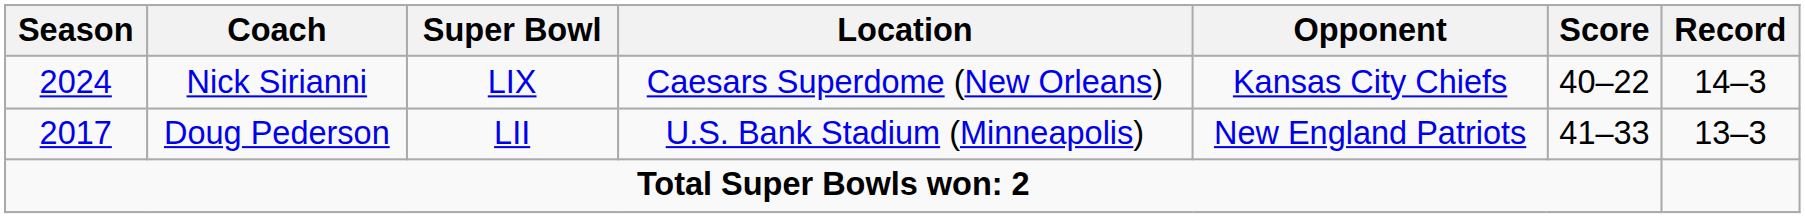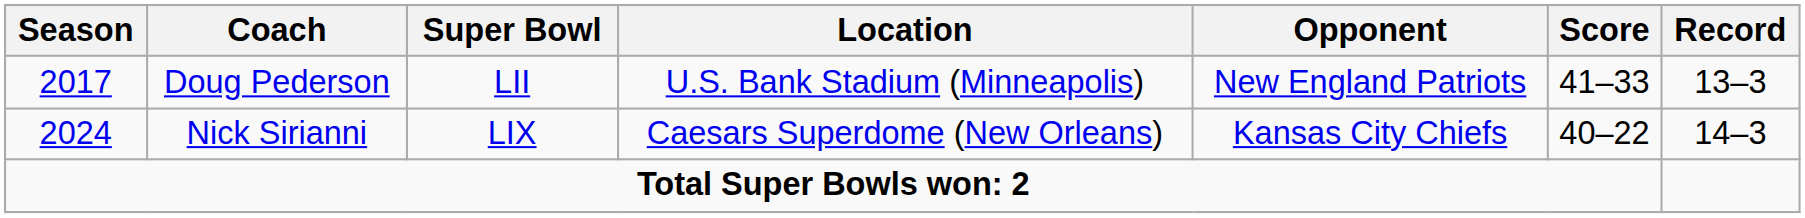rows swapped: (277, 133) <-> (277, 81)
